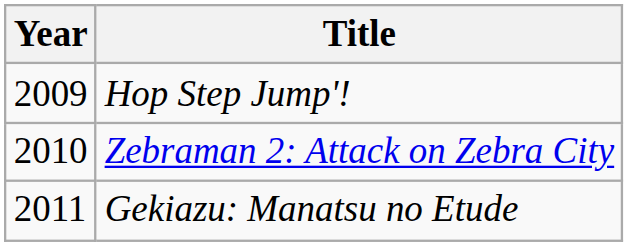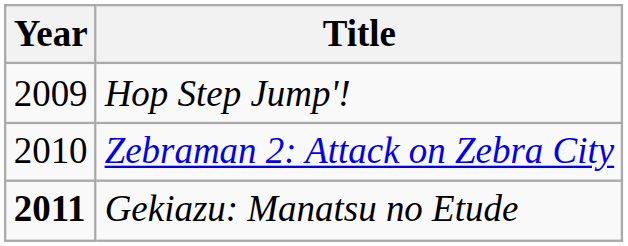(50, 209) normal -> (50, 209) bold
